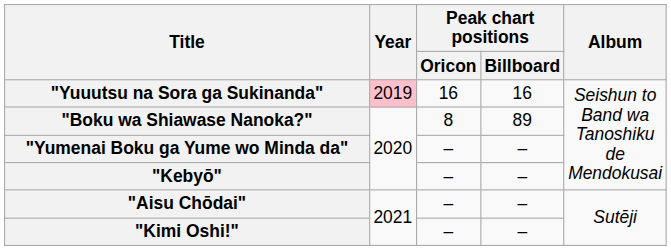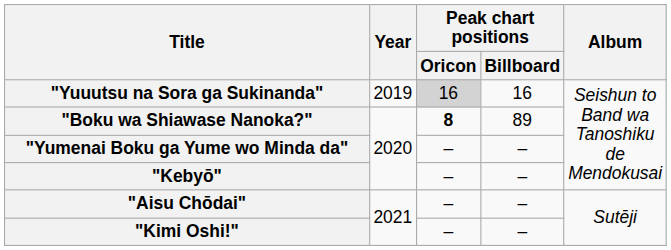(393, 93) pink background -> (393, 93) no background
(448, 93) no background -> (448, 93) lightgrey background
(448, 120) normal -> (448, 120) bold
